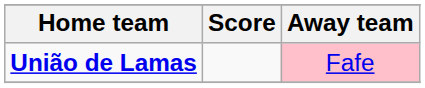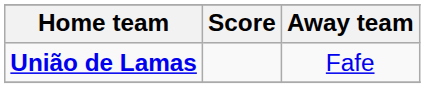(350, 62) pink background -> (350, 62) no background
